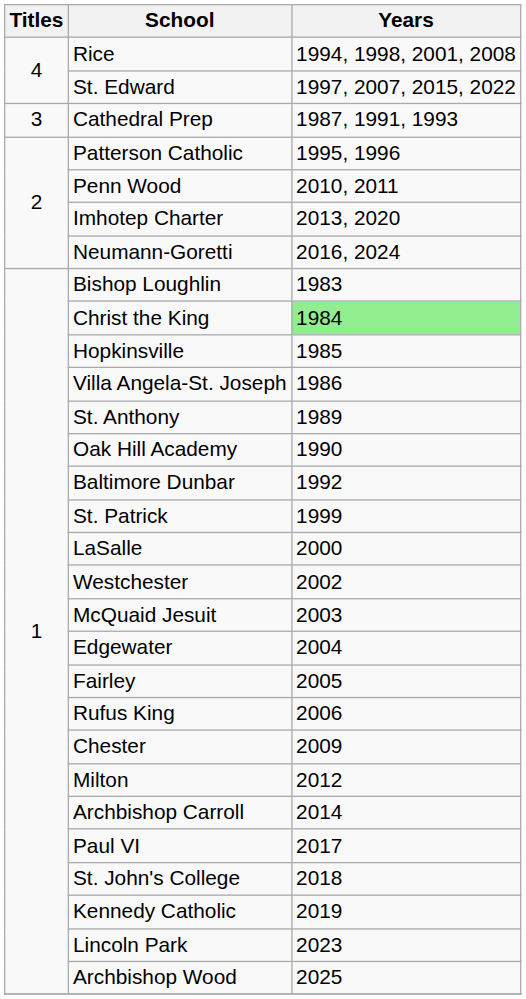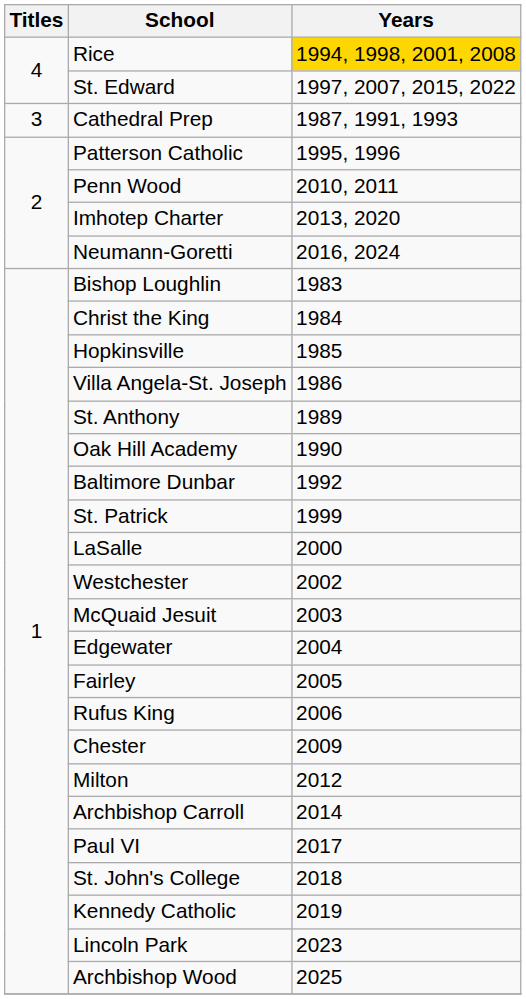(406, 53) no background -> (406, 53) gold background
(319, 317) lightgreen background -> (319, 317) no background
